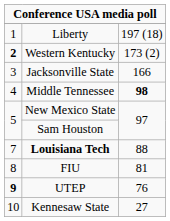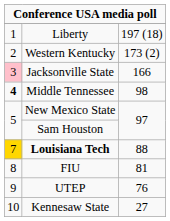(13, 52) bold -> (13, 52) normal
(13, 72) no background -> (13, 72) pink background
(13, 91) normal -> (13, 91) bold
(142, 91) bold -> (142, 91) normal
(13, 149) no background -> (13, 149) gold background
(13, 187) bold -> (13, 187) normal
